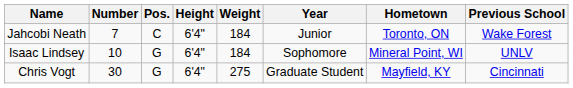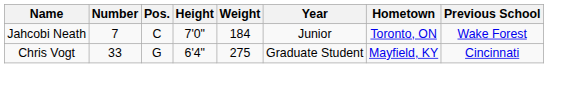(195, 33) 6'4" -> (195, 33) 7'0"
- row: (47, 53)
(115, 72) 30 -> (115, 53) 33
